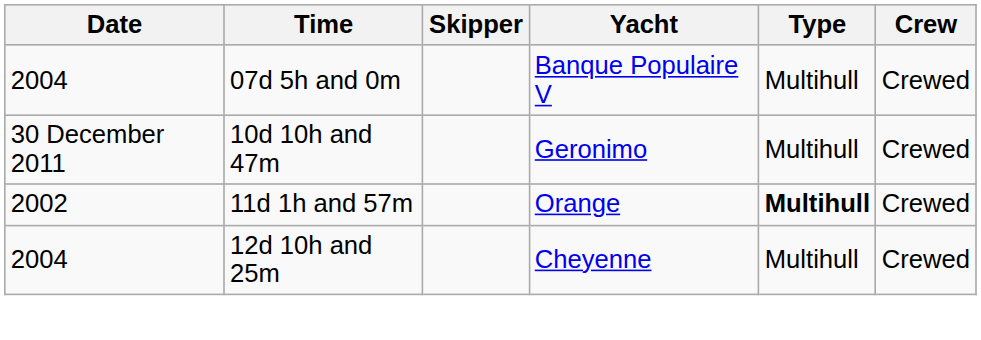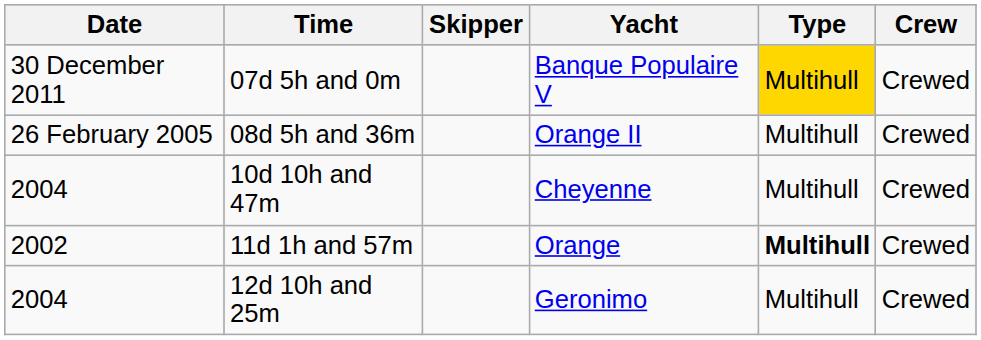(39, 79) 2004 -> (88, 79) 30 December 2011
(812, 79) no background -> (812, 79) gold background
+ row: (322, 134)
(88, 149) 30 December 2011 -> (39, 189) 2004
(591, 149) Geronimo -> (593, 189) Cheyenne
(593, 259) Cheyenne -> (591, 299) Geronimo
